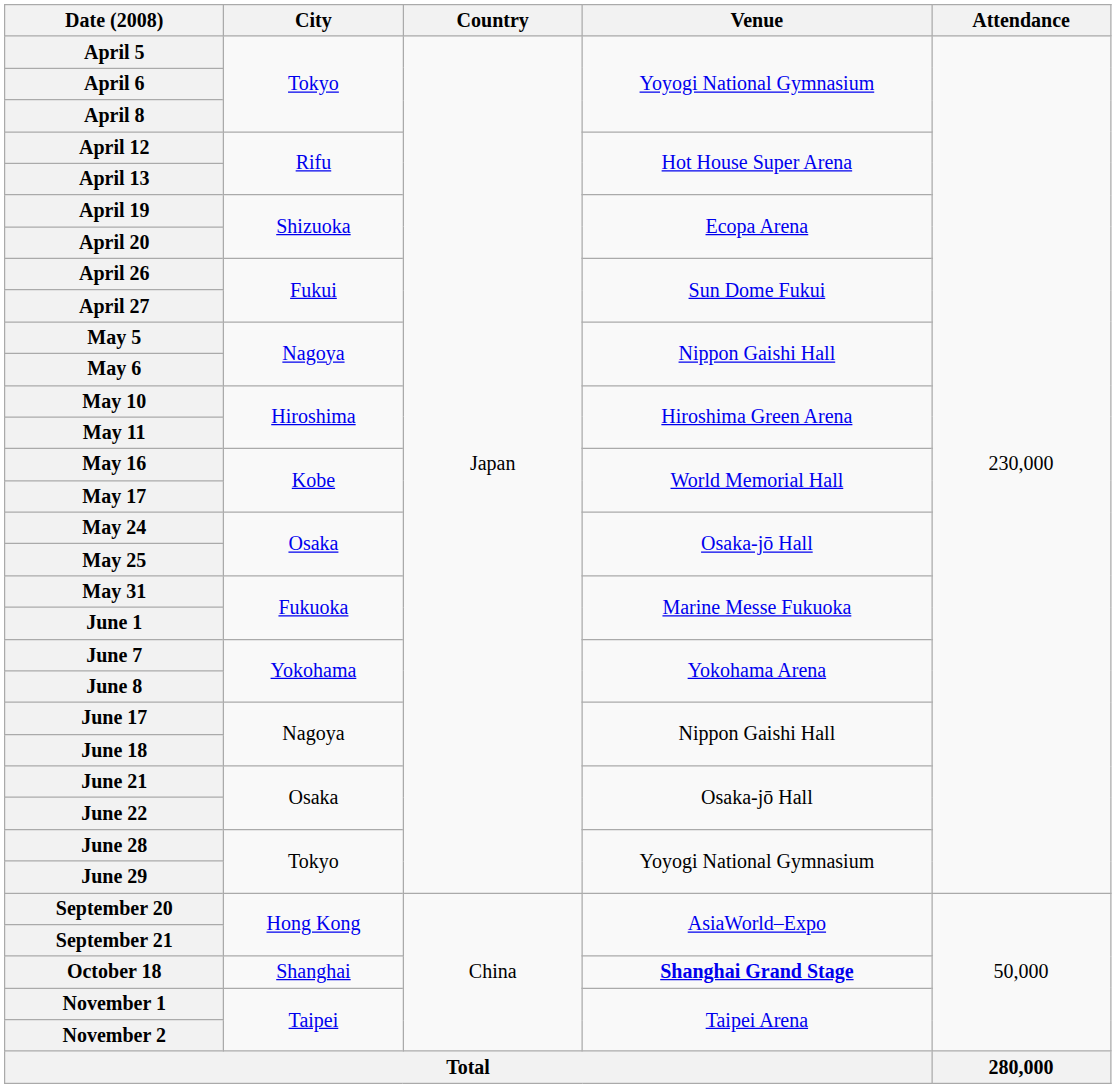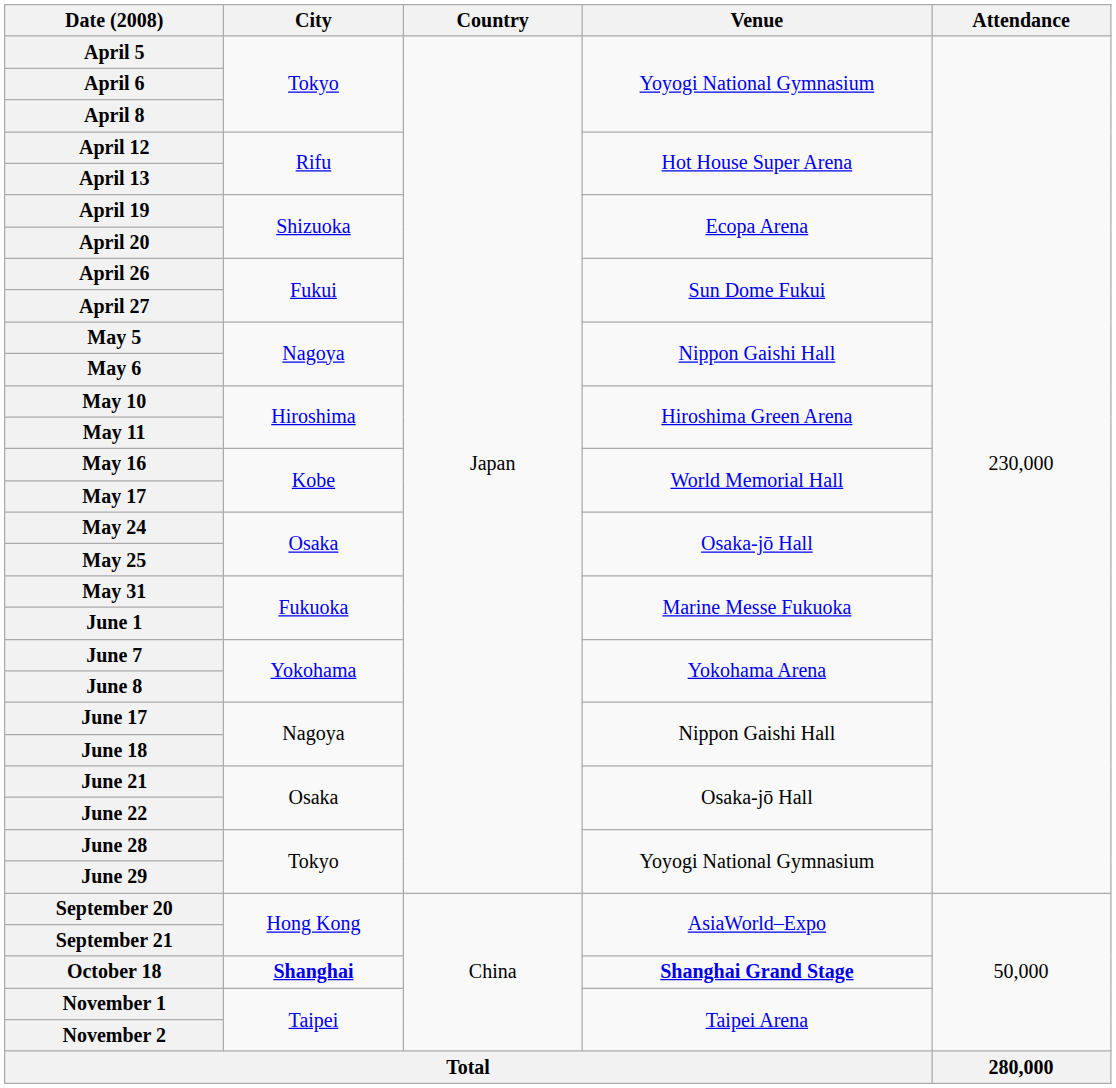(313, 971) normal -> (313, 971) bold
